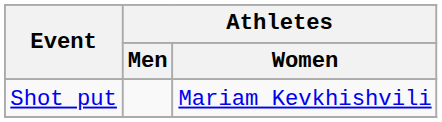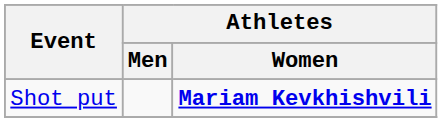(305, 98) normal -> (305, 98) bold
